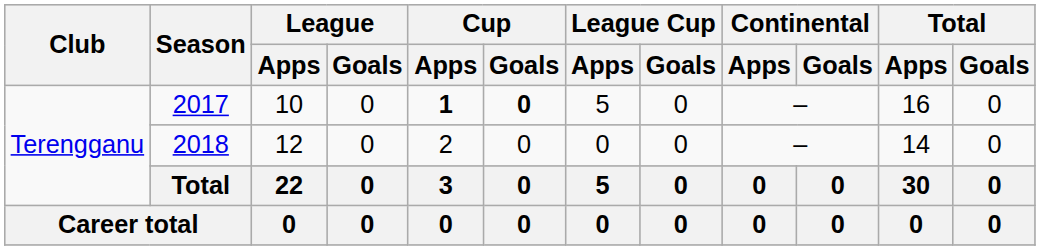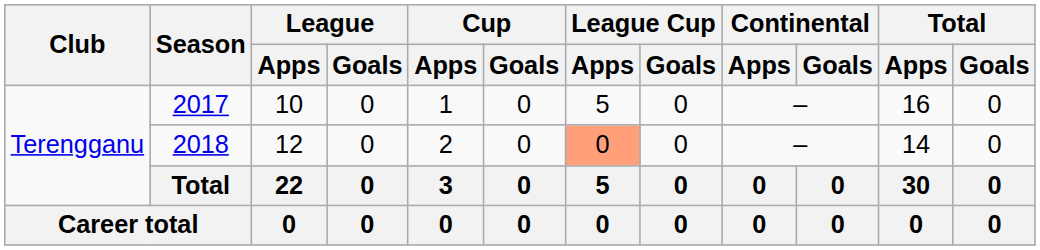(446, 104) bold -> (446, 104) normal
(524, 104) bold -> (524, 104) normal
(603, 144) no background -> (603, 144) lightsalmon background
